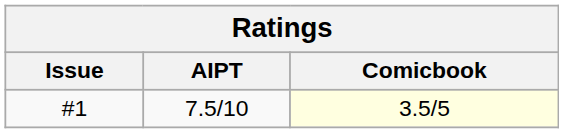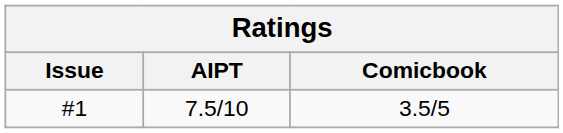(424, 108) lightyellow background -> (424, 108) no background
